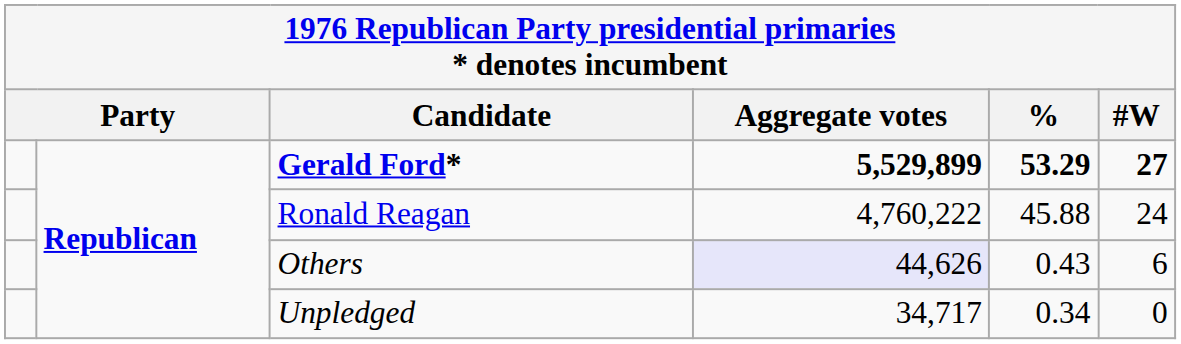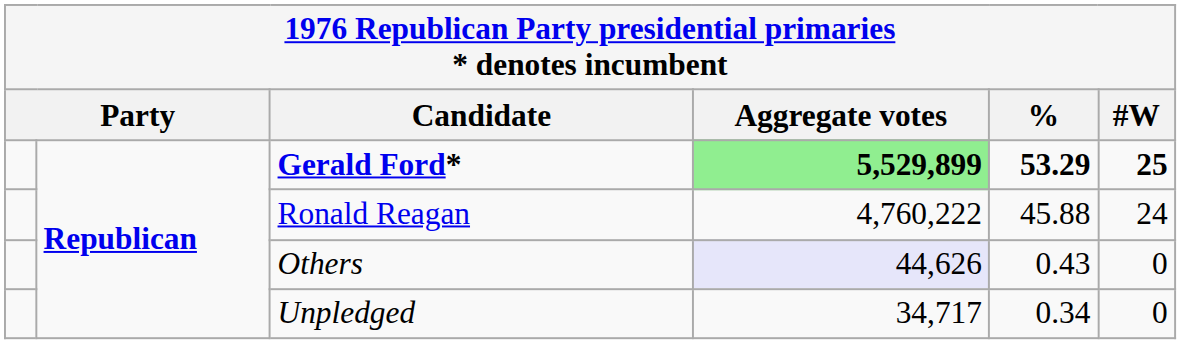(919, 164) no background -> (919, 164) lightgreen background
(1152, 164) 27 -> (1152, 164) 25
(1160, 263) 6 -> (1160, 263) 0
